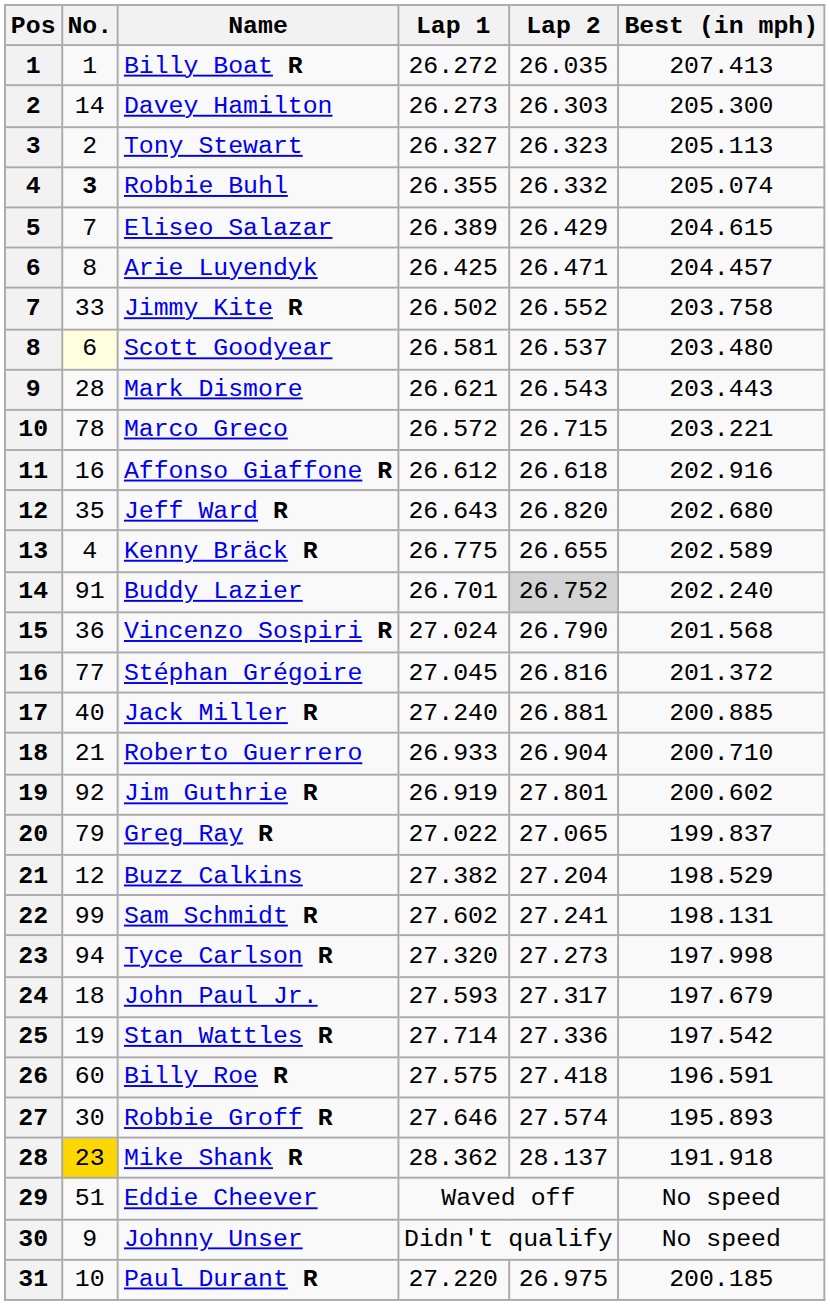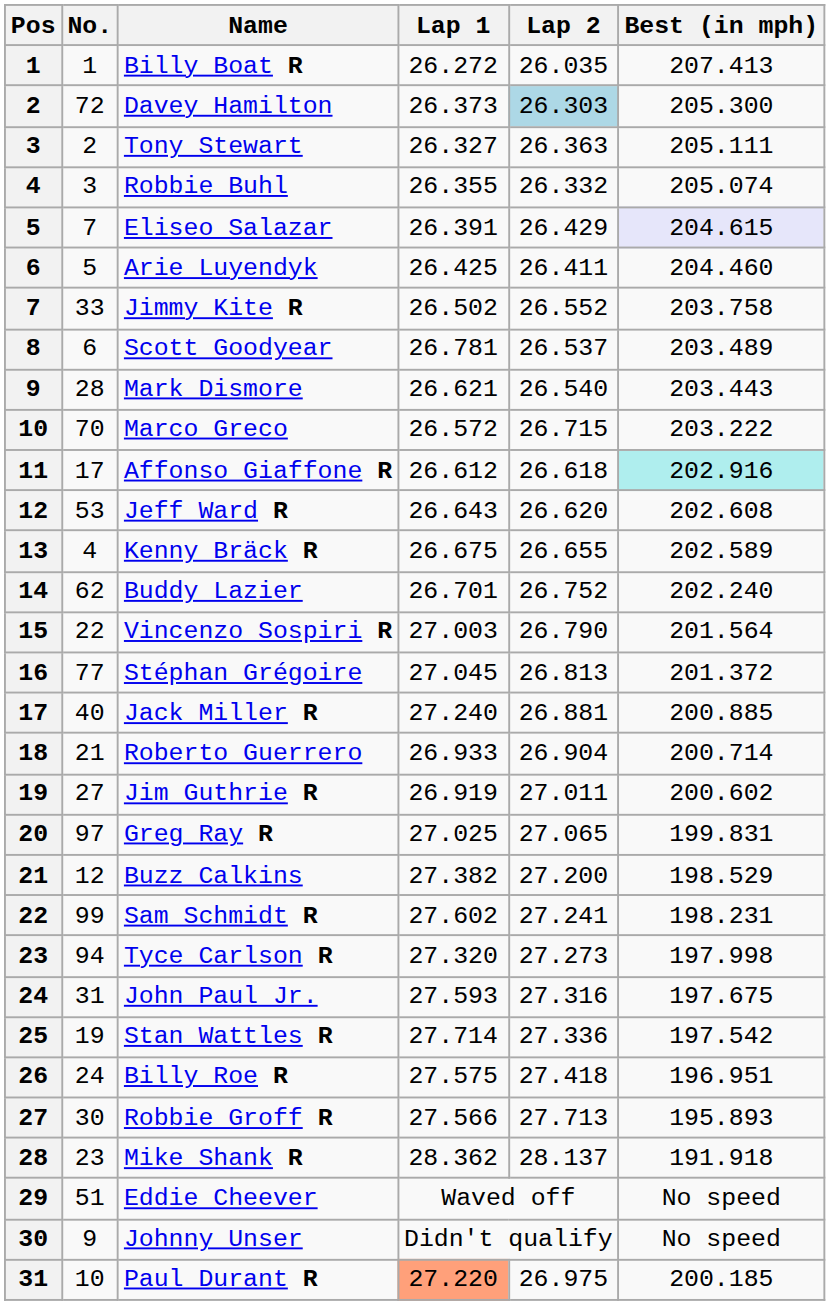(90, 106) 14 -> (90, 106) 72
(453, 106) 26.273 -> (453, 106) 26.373
(563, 106) no background -> (563, 106) lightblue background
(563, 147) 26.323 -> (563, 147) 26.363
(721, 147) 205.113 -> (721, 147) 205.111
(90, 187) bold -> (90, 187) normal
(453, 228) 26.389 -> (453, 228) 26.391
(721, 228) no background -> (721, 228) lavender background
(90, 268) 8 -> (90, 268) 5
(563, 268) 26.471 -> (563, 268) 26.411
(721, 268) 204.457 -> (721, 268) 204.460
(90, 349) lightyellow background -> (90, 349) no background
(453, 349) 26.581 -> (453, 349) 26.781
(721, 349) 203.480 -> (721, 349) 203.489
(563, 389) 26.543 -> (563, 389) 26.540
(90, 430) 78 -> (90, 430) 70
(721, 430) 203.221 -> (721, 430) 203.222
(90, 470) 16 -> (90, 470) 17
(721, 470) no background -> (721, 470) paleturquoise background
(90, 511) 35 -> (90, 511) 53
(563, 511) 26.820 -> (563, 511) 26.620
(721, 511) 202.680 -> (721, 511) 202.608
(453, 551) 26.775 -> (453, 551) 26.675
(90, 592) 91 -> (90, 592) 62
(563, 592) lightgrey background -> (563, 592) no background
(90, 632) 36 -> (90, 632) 22
(453, 632) 27.024 -> (453, 632) 27.003
(721, 632) 201.568 -> (721, 632) 201.564
(563, 673) 26.816 -> (563, 673) 26.813
(721, 754) 200.710 -> (721, 754) 200.714
(90, 794) 92 -> (90, 794) 27
(563, 794) 27.801 -> (563, 794) 27.011
(90, 835) 79 -> (90, 835) 97
(453, 835) 27.022 -> (453, 835) 27.025
(721, 835) 199.837 -> (721, 835) 199.831
(563, 875) 27.204 -> (563, 875) 27.200
(721, 915) 198.131 -> (721, 915) 198.231
(90, 996) 18 -> (90, 996) 31
(563, 996) 27.317 -> (563, 996) 27.316
(721, 996) 197.679 -> (721, 996) 197.675
(90, 1077) 60 -> (90, 1077) 24
(721, 1077) 196.591 -> (721, 1077) 196.951
(453, 1118) 27.646 -> (453, 1118) 27.566
(563, 1118) 27.574 -> (563, 1118) 27.713
(90, 1158) gold background -> (90, 1158) no background
(453, 1280) no background -> (453, 1280) lightsalmon background
